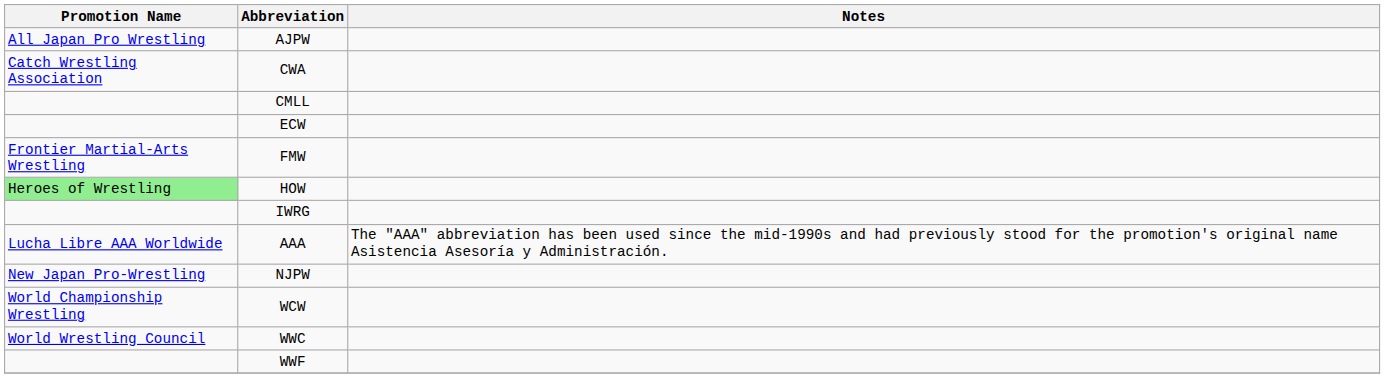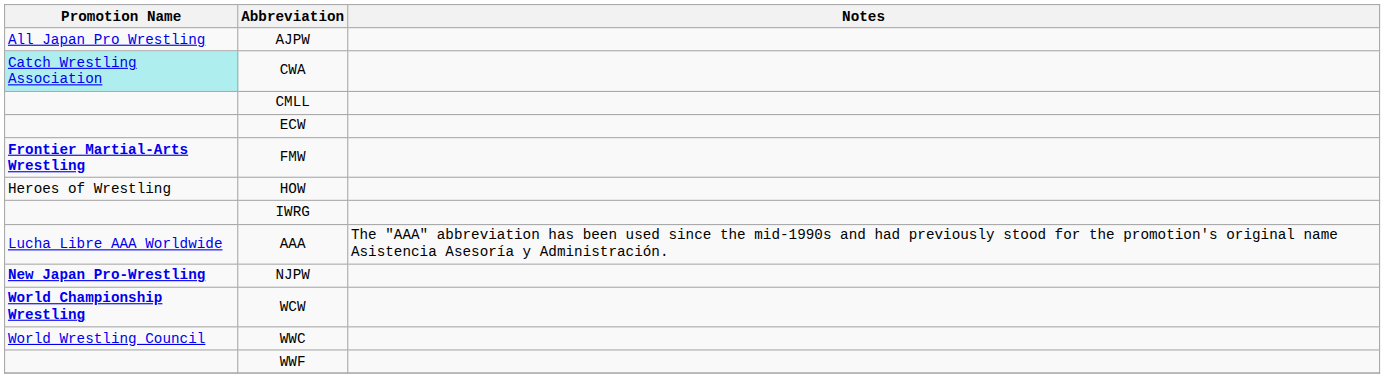(72, 71) no background -> (72, 71) paleturquoise background
(98, 157) normal -> (98, 157) bold
(89, 189) lightgreen background -> (89, 189) no background
(107, 275) normal -> (107, 275) bold
(85, 307) normal -> (85, 307) bold
